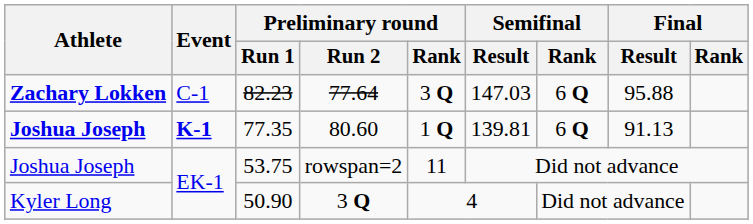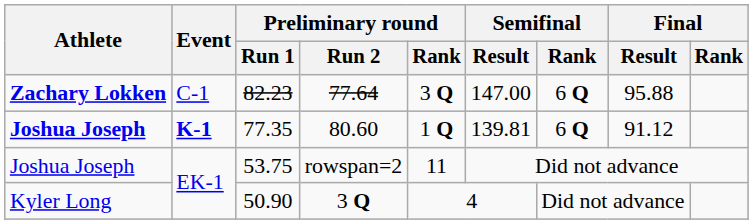(501, 93) 147.03 -> (501, 93) 147.00
(649, 129) 91.13 -> (649, 129) 91.12
